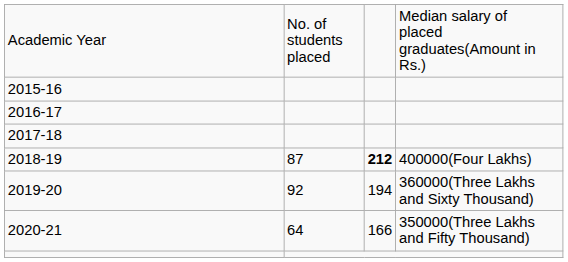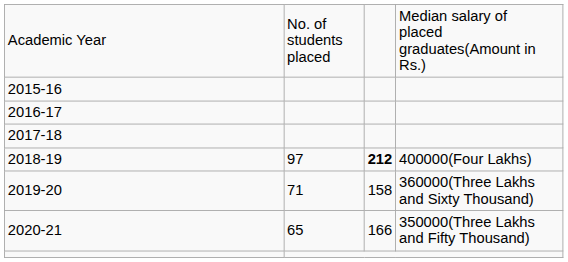(295, 159) 87 -> (295, 159) 97
(295, 190) 92 -> (295, 190) 71
(380, 190) 194 -> (380, 190) 158
(295, 230) 64 -> (295, 230) 65
